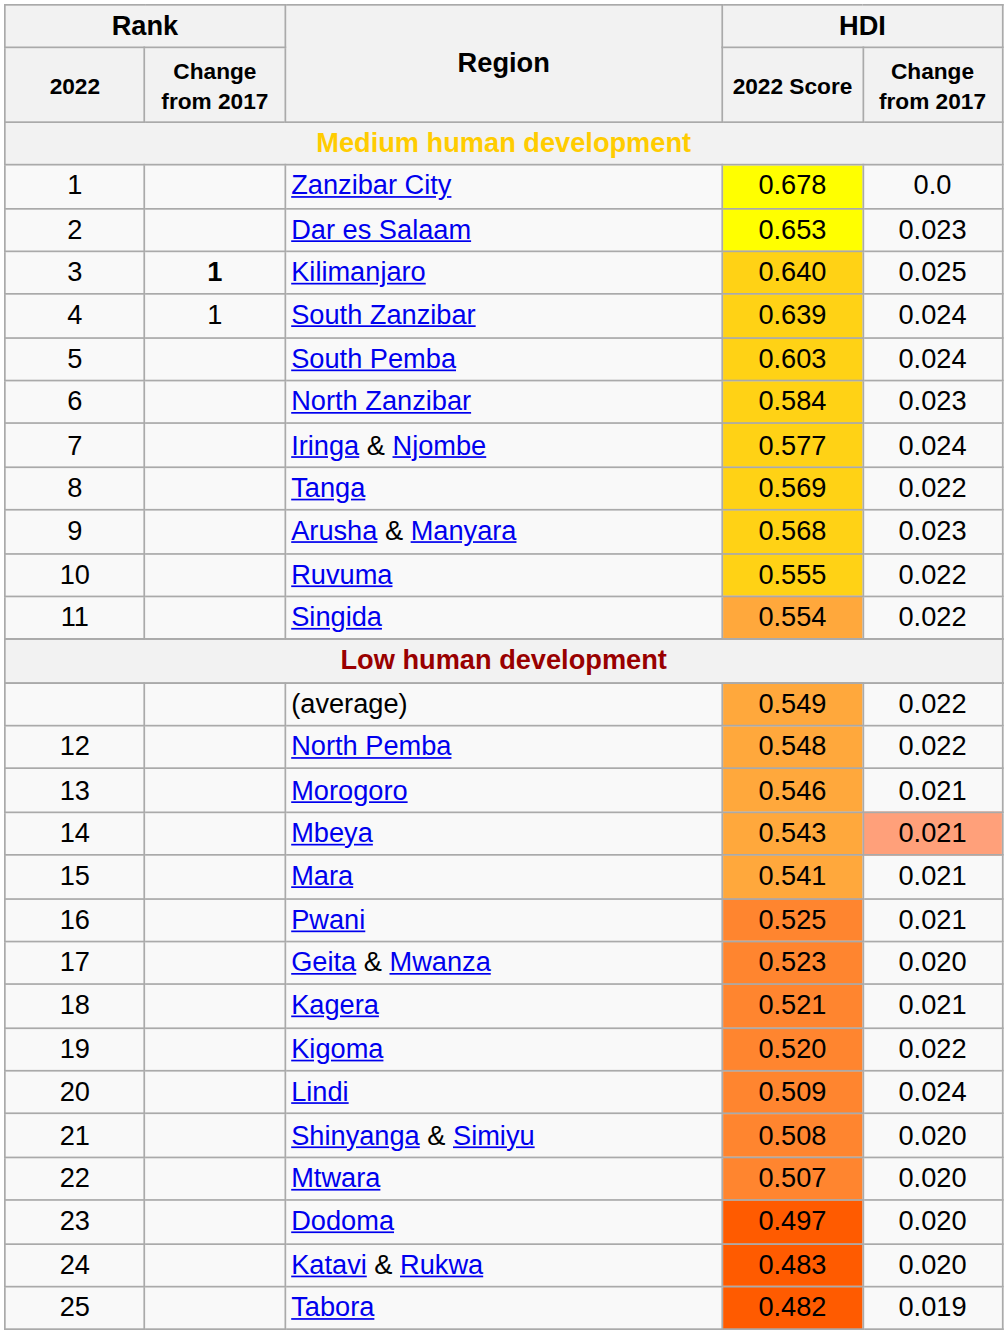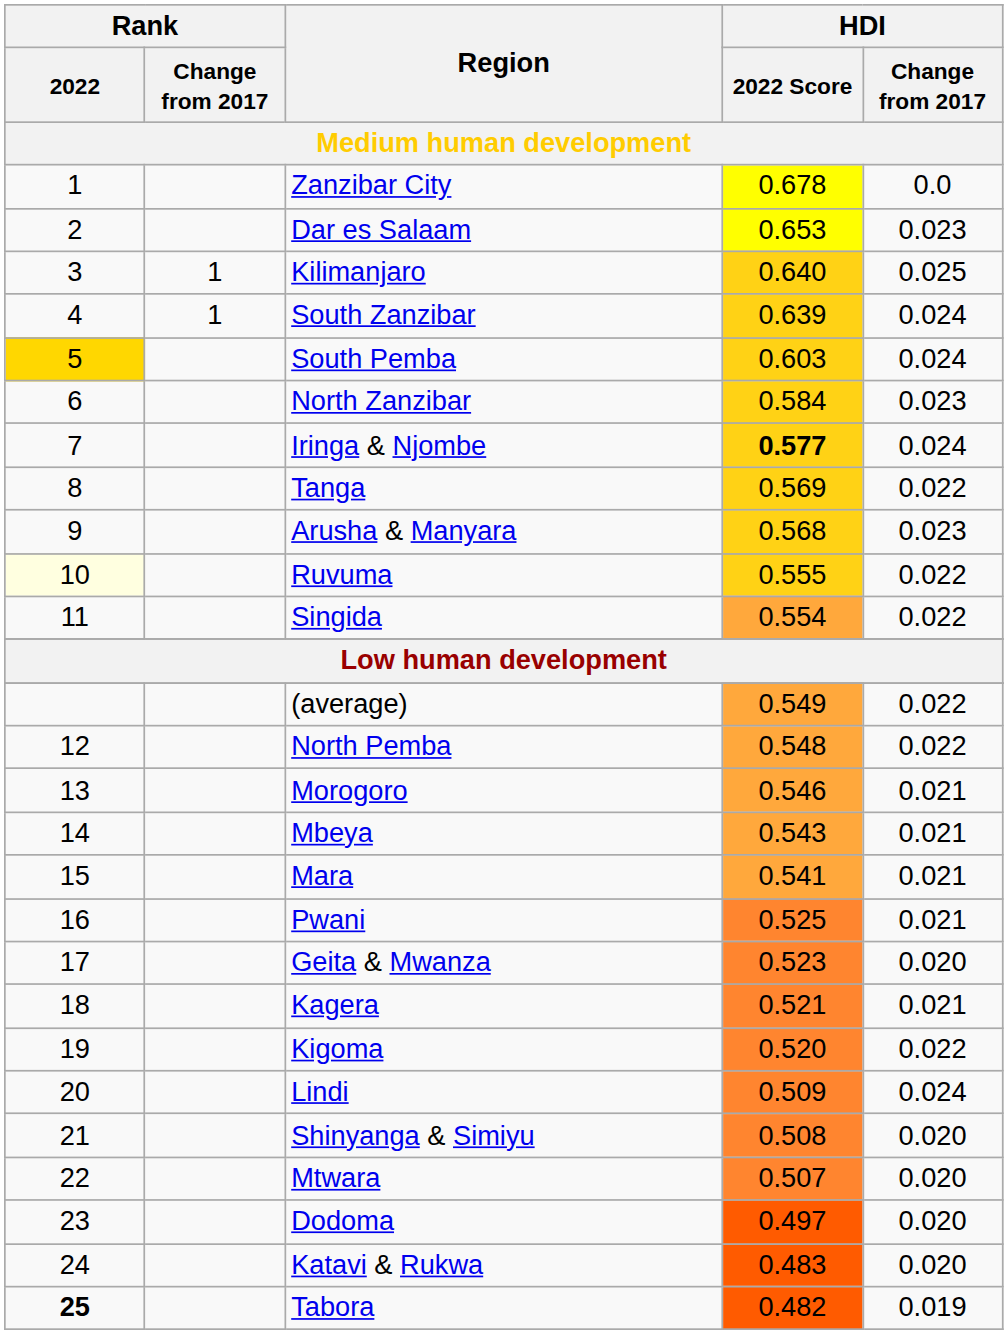(215, 272) bold -> (215, 272) normal
(75, 358) no background -> (75, 358) gold background
(792, 444) normal -> (792, 444) bold
(75, 574) no background -> (75, 574) lightyellow background
(933, 833) lightsalmon background -> (933, 833) no background
(75, 1307) normal -> (75, 1307) bold
